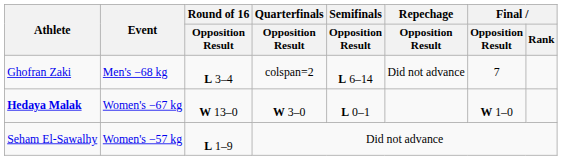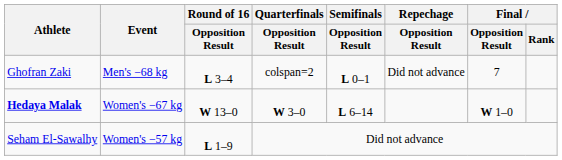(356, 79) L 6–14 -> (356, 79) L 0–1
(356, 113) L 0–1 -> (356, 113) L 6–14
